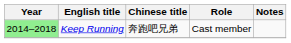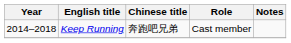(31, 29) lightgreen background -> (31, 29) no background
